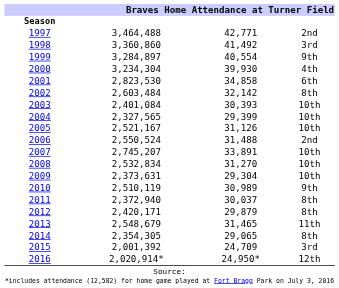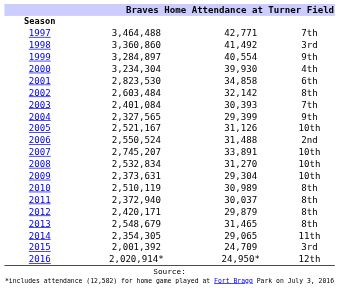(309, 33) 2nd -> (309, 33) 7th
(309, 104) 10th -> (309, 104) 7th
(309, 116) 10th -> (309, 116) 9th
(309, 188) 9th -> (309, 188) 8th
(309, 223) 11th -> (309, 223) 8th
(309, 235) 8th -> (309, 235) 11th
